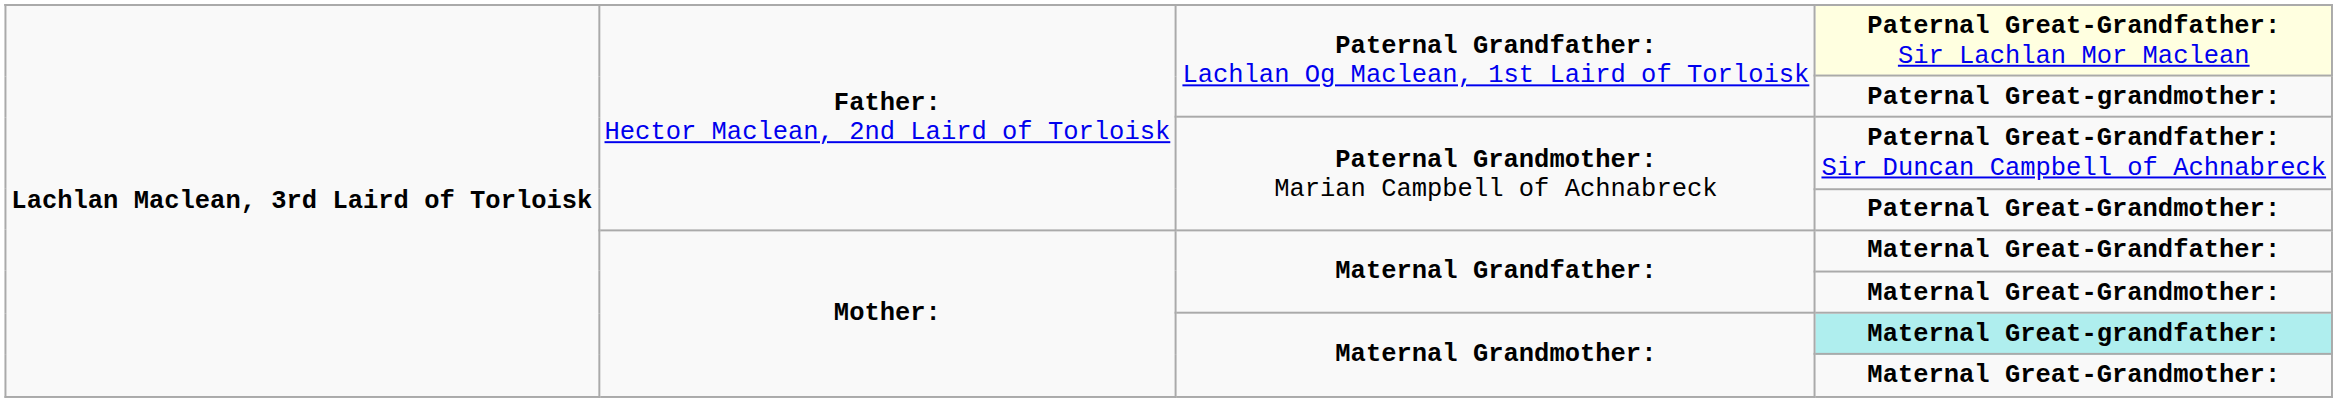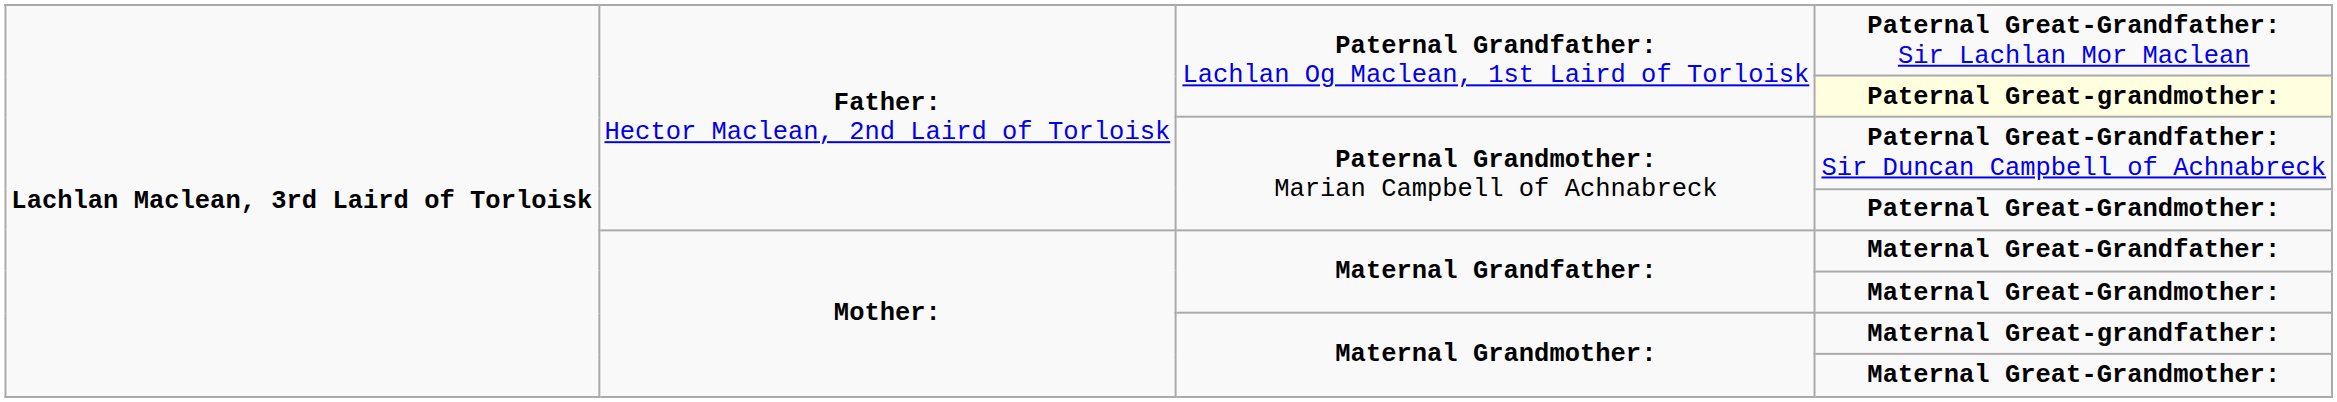(2074, 40) lightyellow background -> (2074, 40) no background
(2074, 97) no background -> (2074, 97) lightyellow background
(2074, 334) paleturquoise background -> (2074, 334) no background
